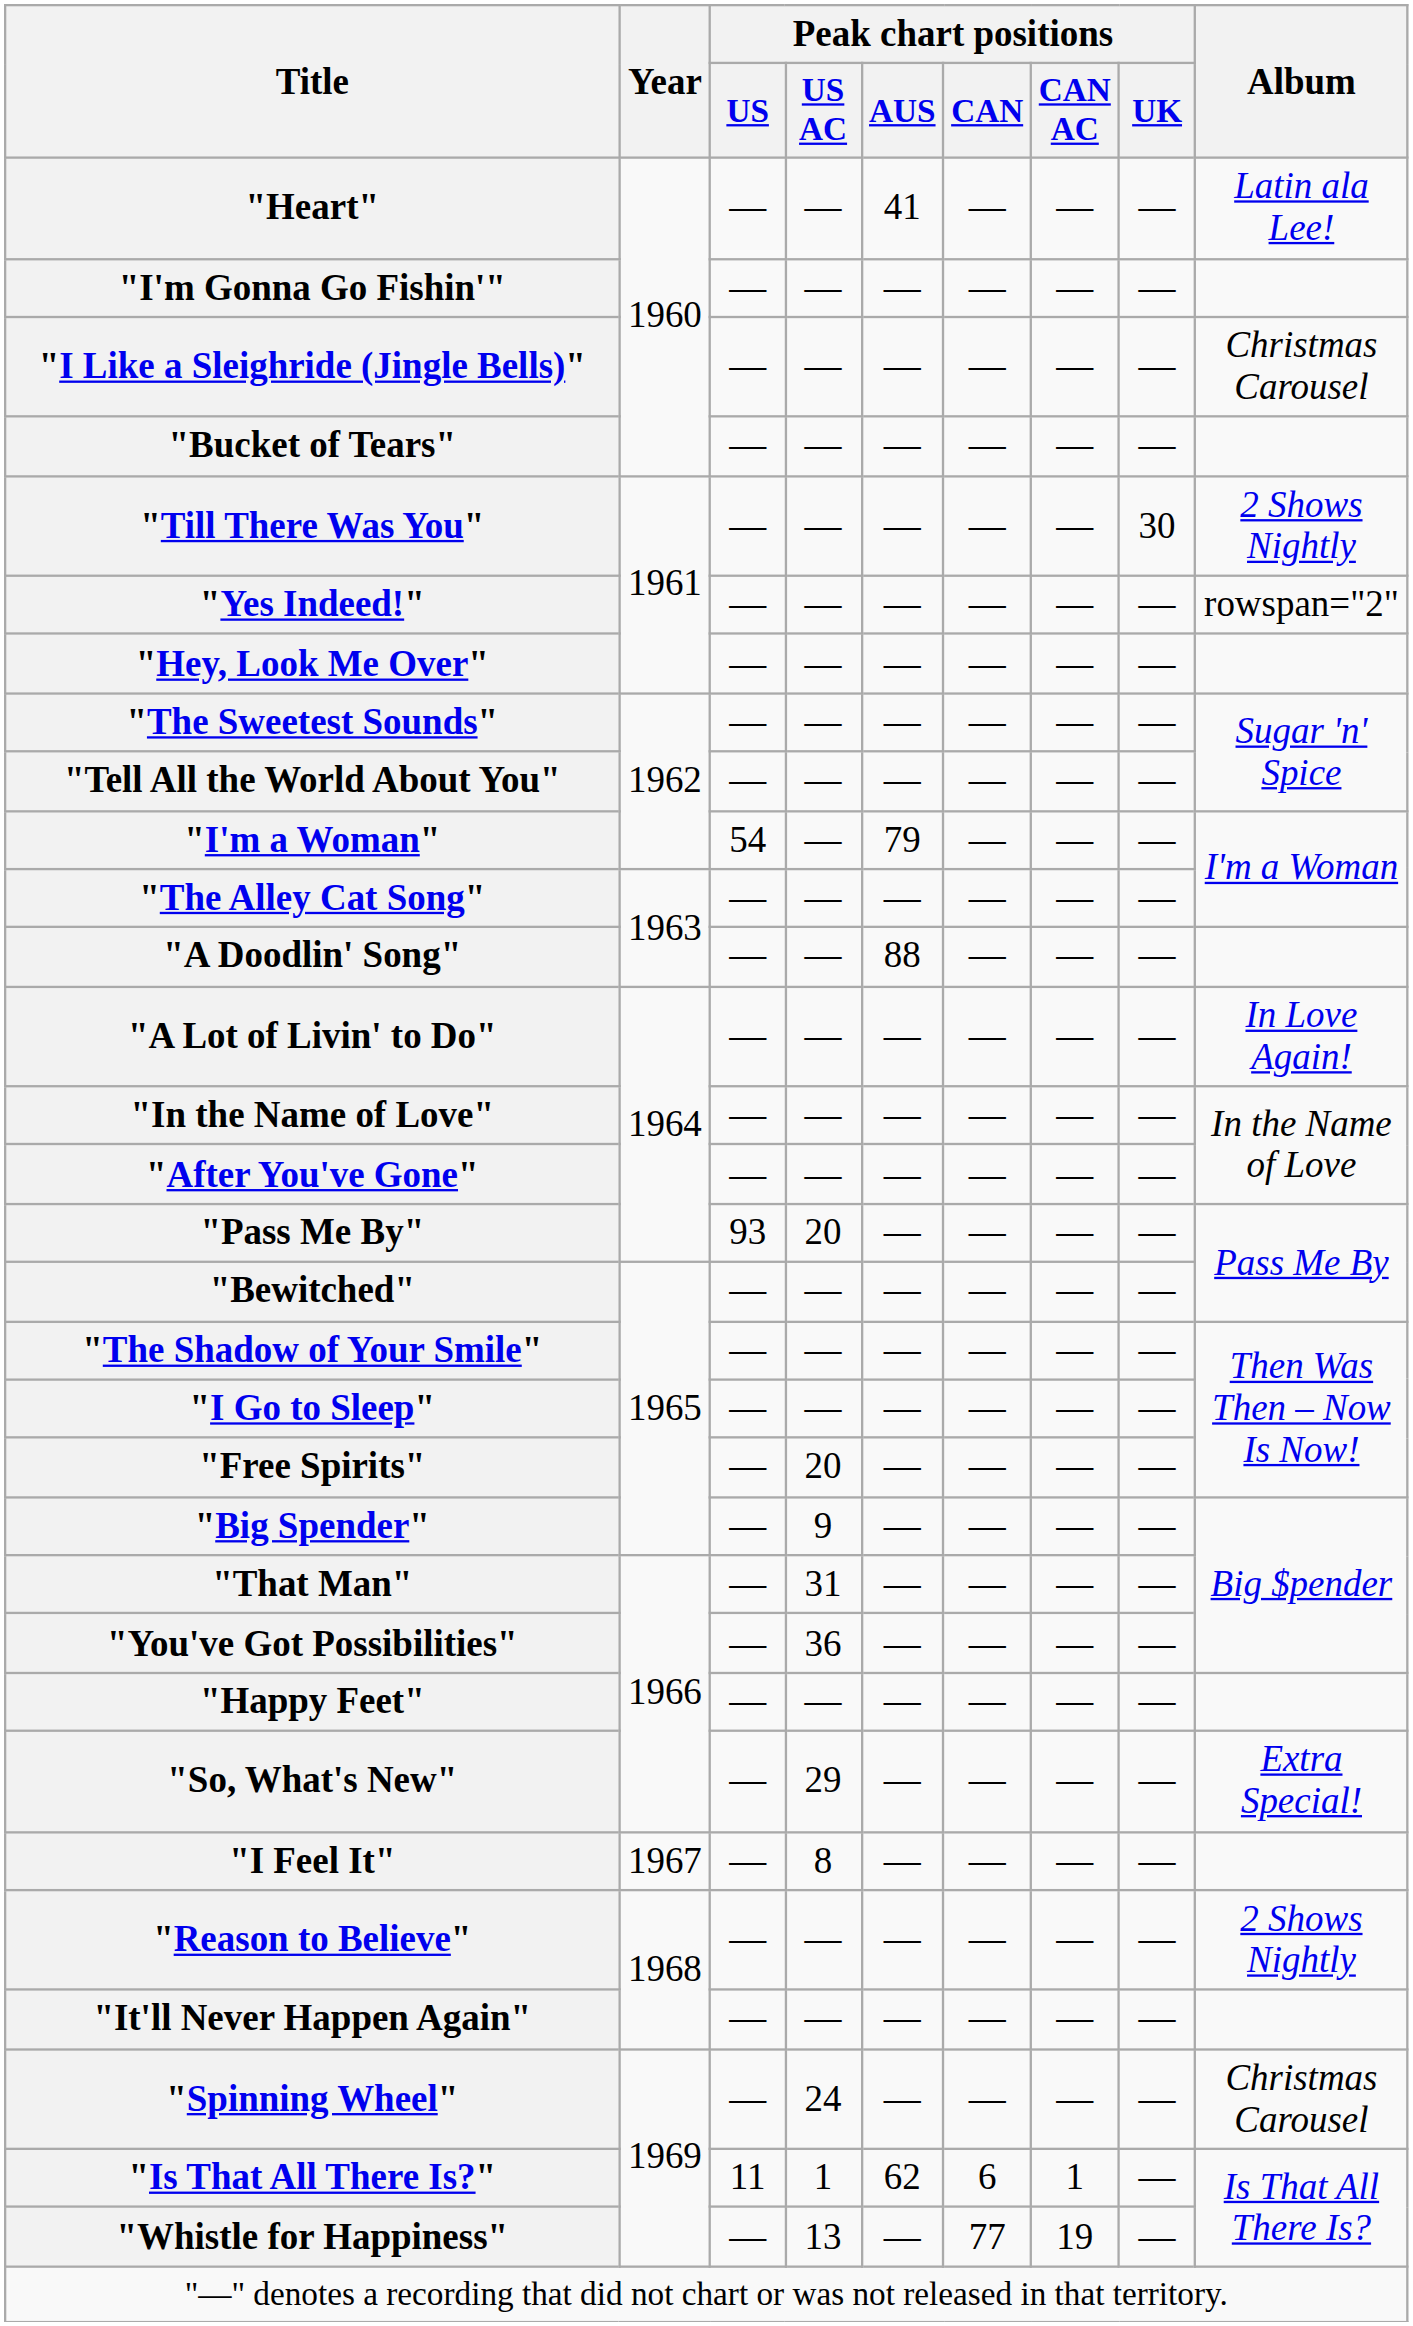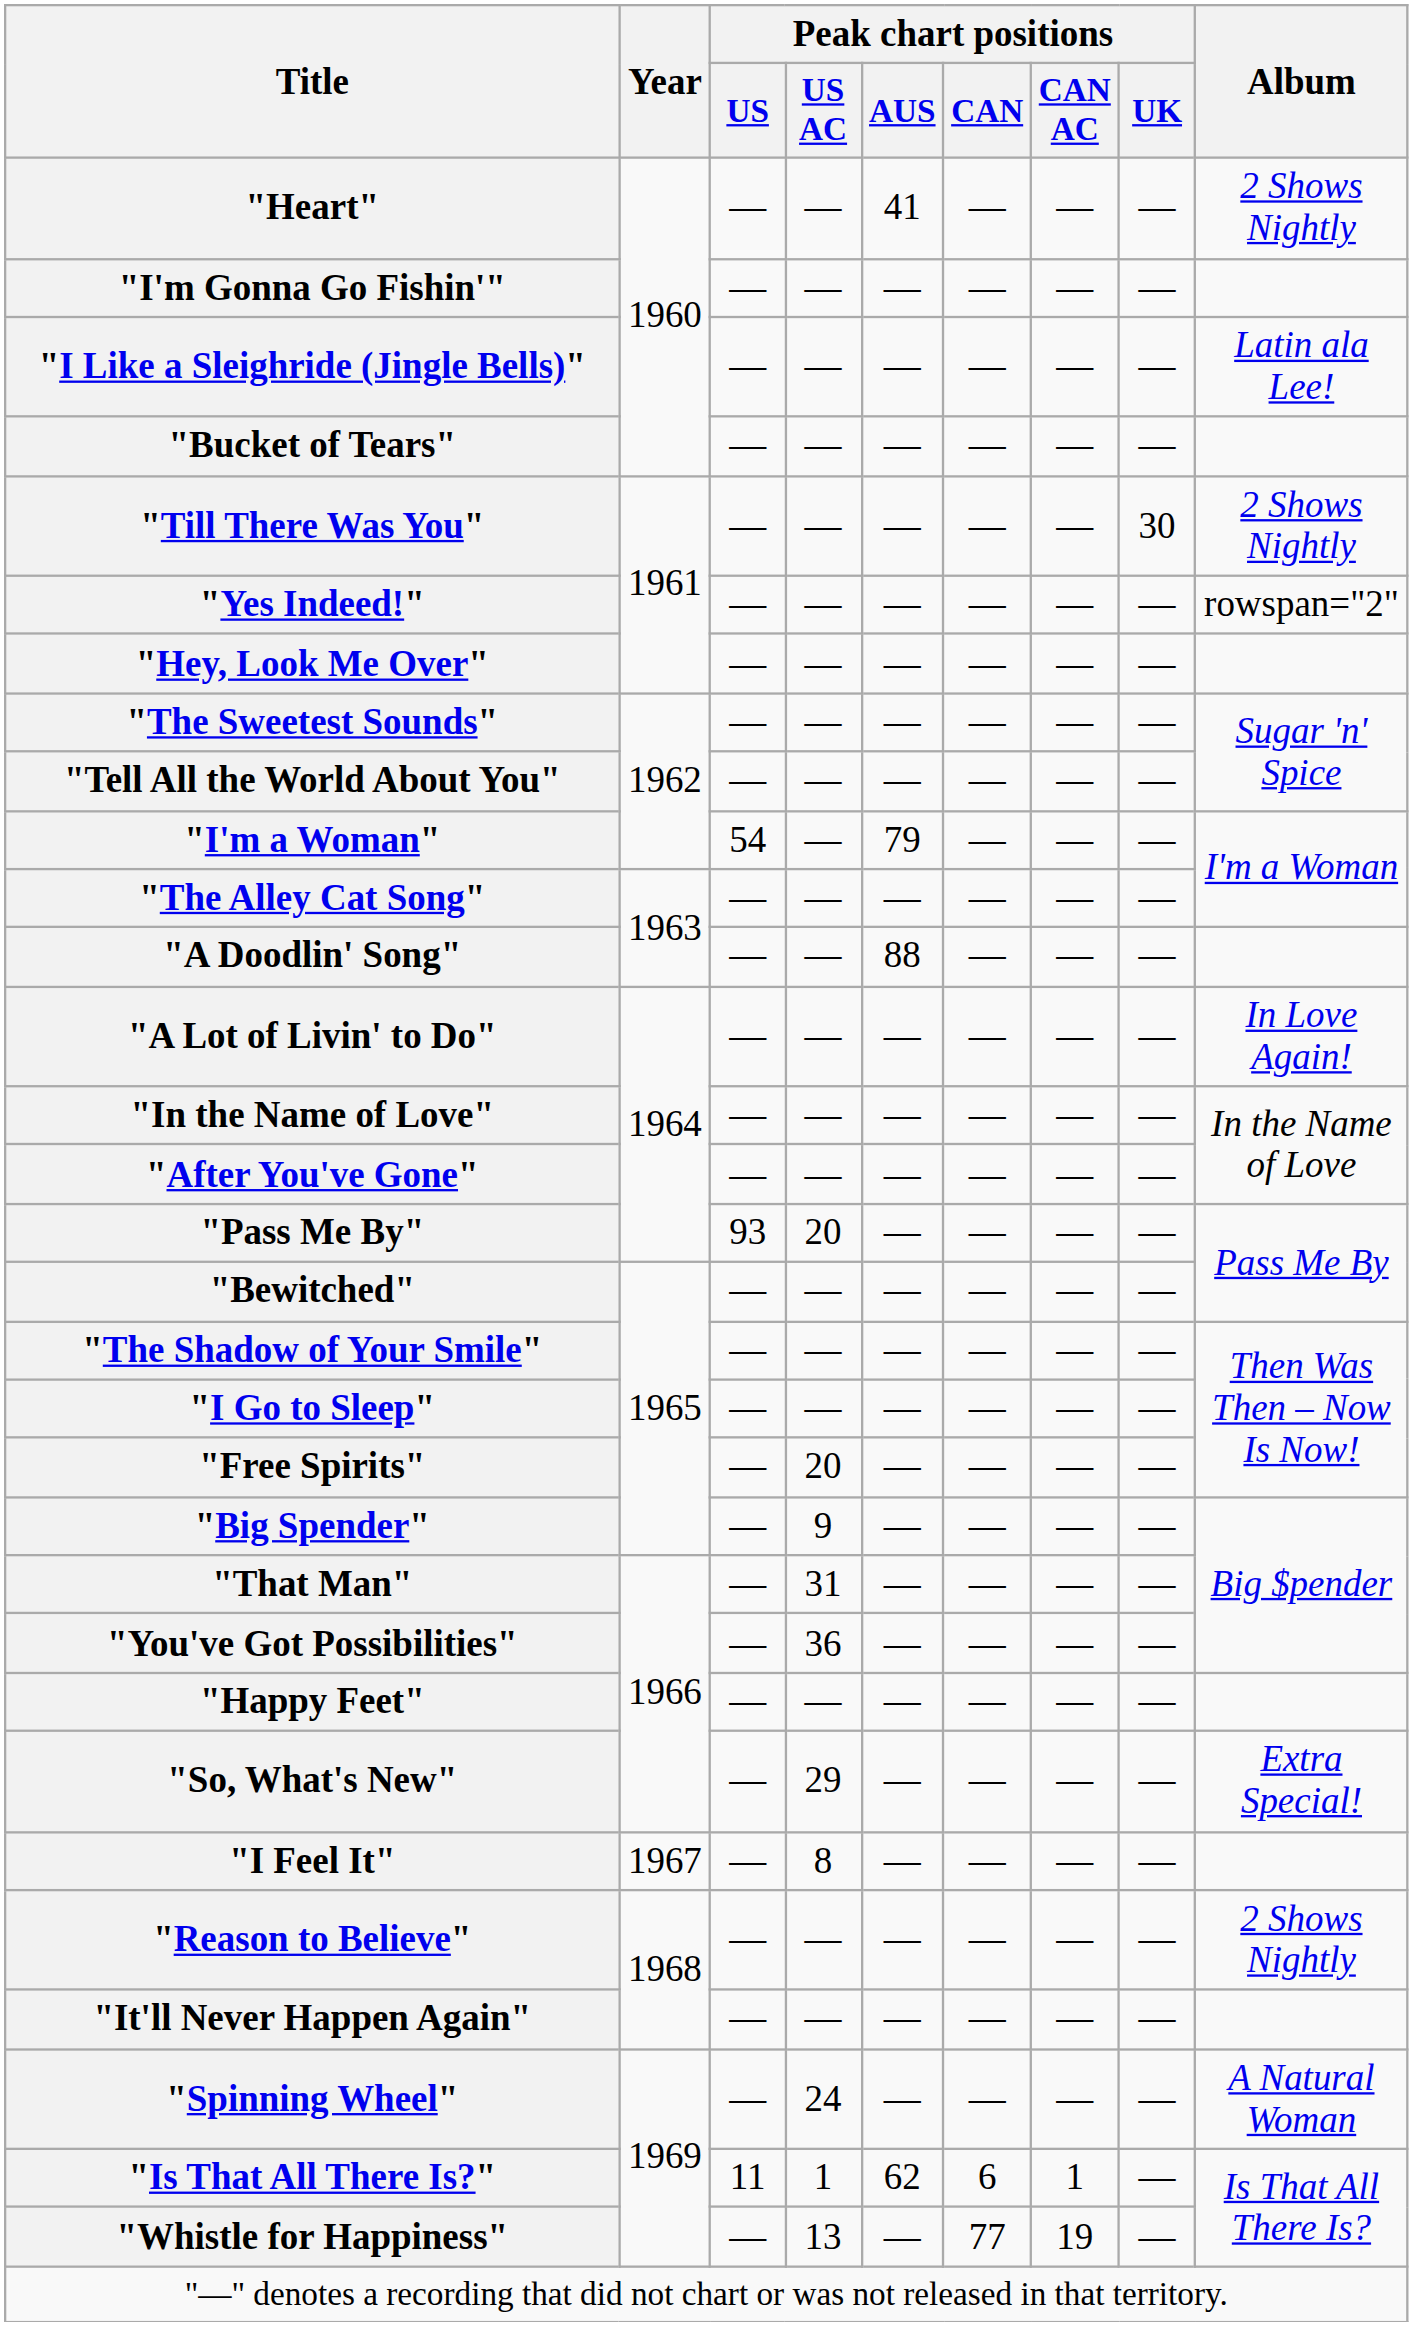(1301, 207) Latin ala Lee! -> (1301, 207) 2 Shows Nightly
(1301, 366) Christmas Carousel -> (1301, 366) Latin ala Lee!
(1301, 2098) Christmas Carousel -> (1301, 2098) A Natural Woman
